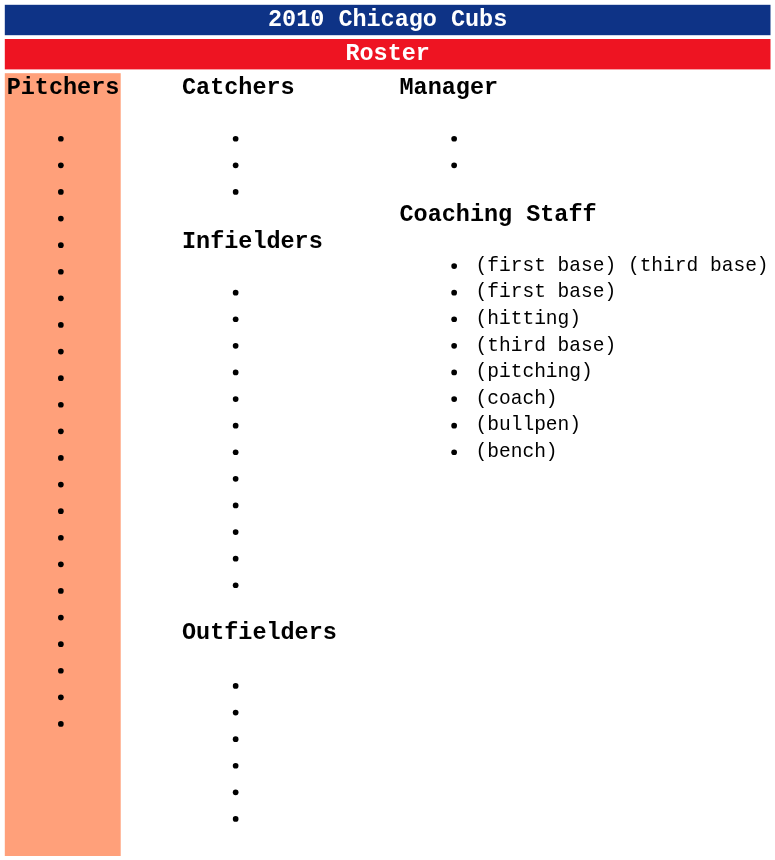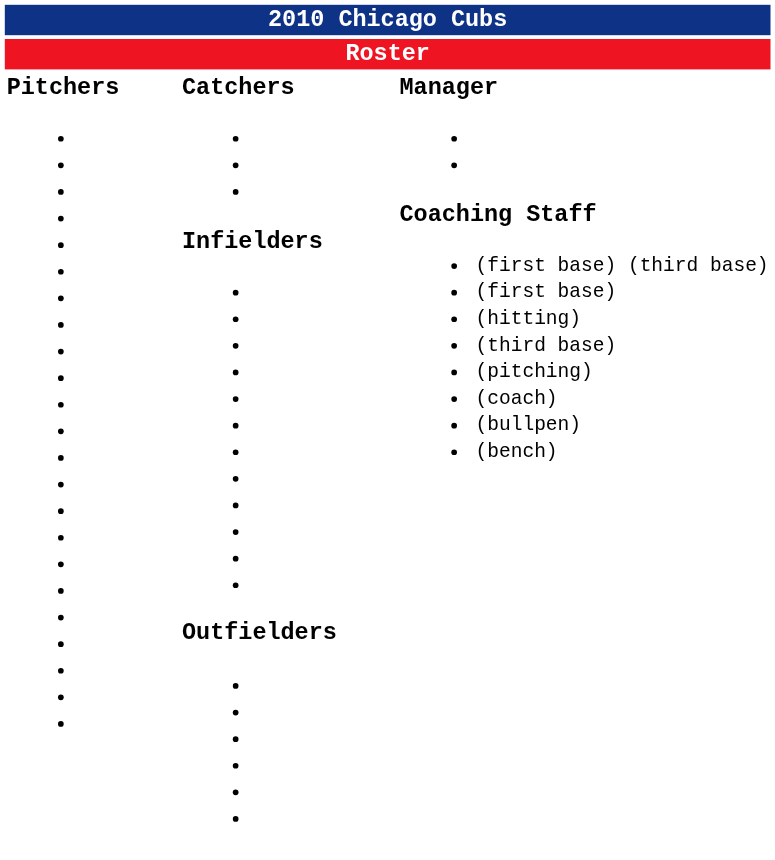(63, 406) lightsalmon background -> (63, 406) no background
